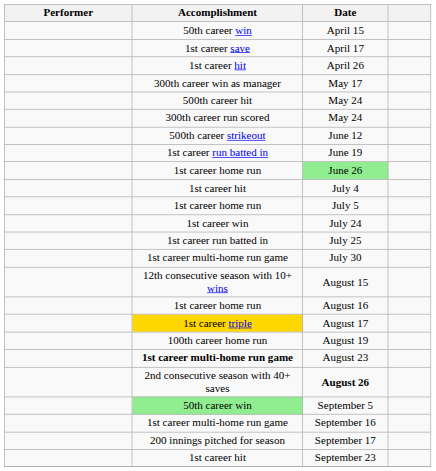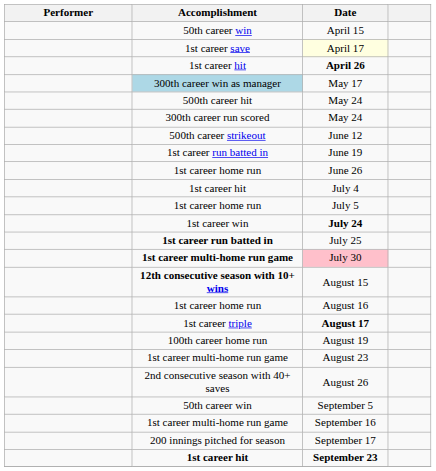(345, 48) no background -> (345, 48) lightyellow background
(345, 65) normal -> (345, 65) bold
(217, 83) no background -> (217, 83) lightblue background
(345, 170) lightgreen background -> (345, 170) no background
(345, 223) normal -> (345, 223) bold
(217, 240) normal -> (217, 240) bold
(217, 258) normal -> (217, 258) bold
(345, 258) no background -> (345, 258) pink background
(217, 282) normal -> (217, 282) bold
(217, 323) gold background -> (217, 323) no background
(345, 323) normal -> (345, 323) bold
(217, 358) bold -> (217, 358) normal
(345, 382) bold -> (345, 382) normal
(217, 405) lightgreen background -> (217, 405) no background
(217, 458) normal -> (217, 458) bold
(345, 458) normal -> (345, 458) bold
